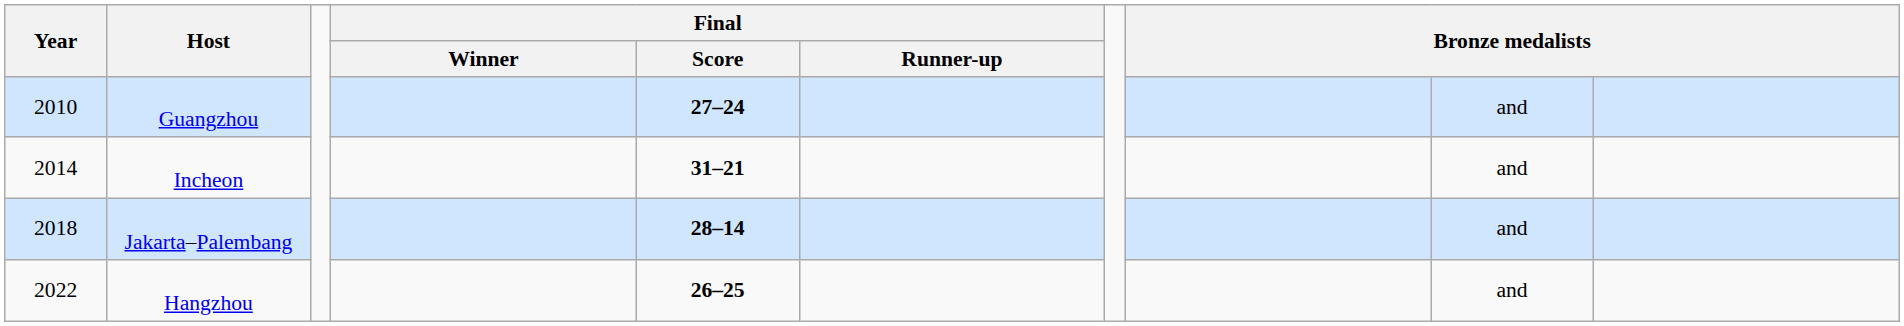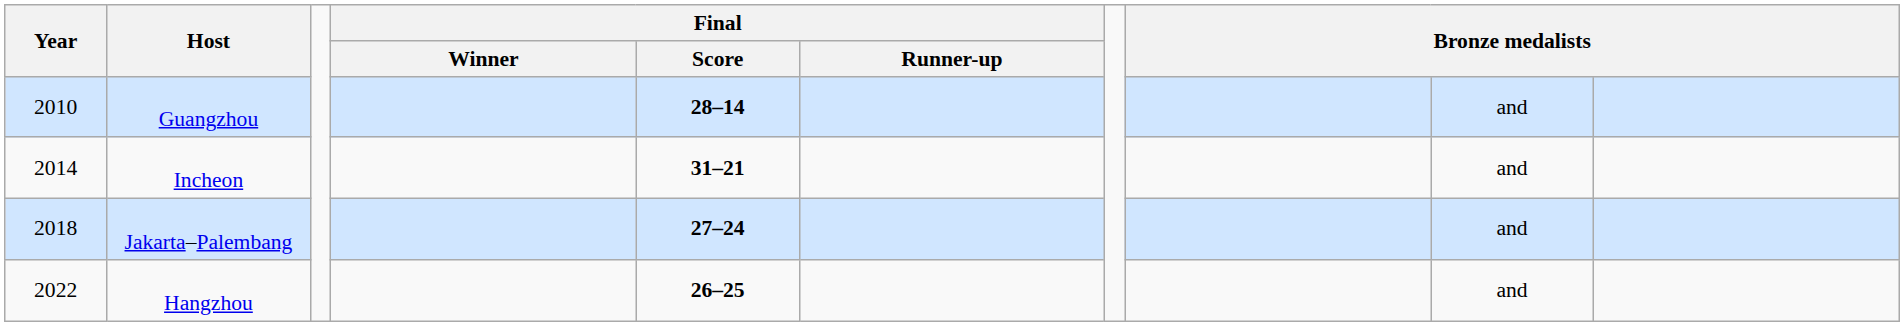(718, 106) 27–24 -> (718, 106) 28–14
(718, 228) 28–14 -> (718, 228) 27–24
